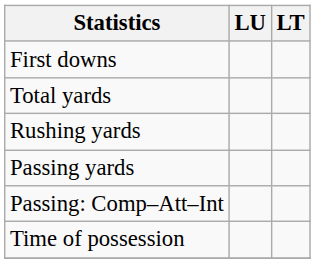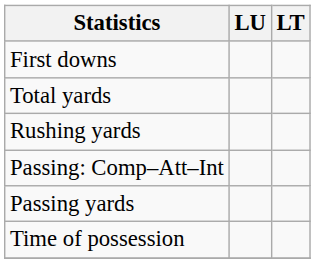rows swapped: (72, 167) <-> (117, 203)
